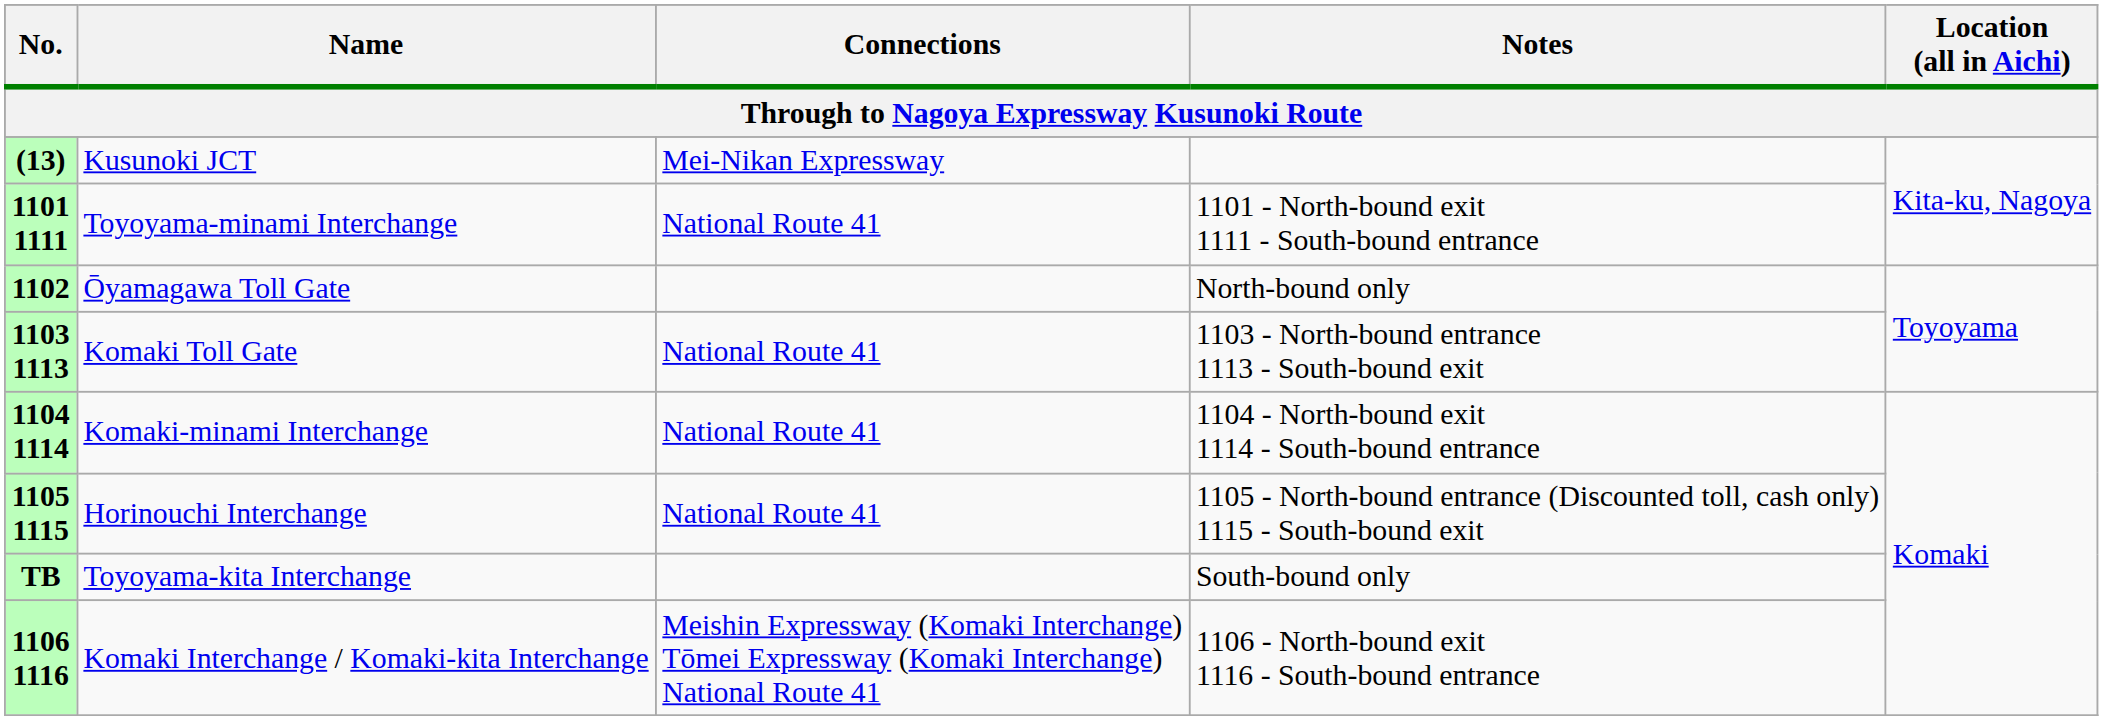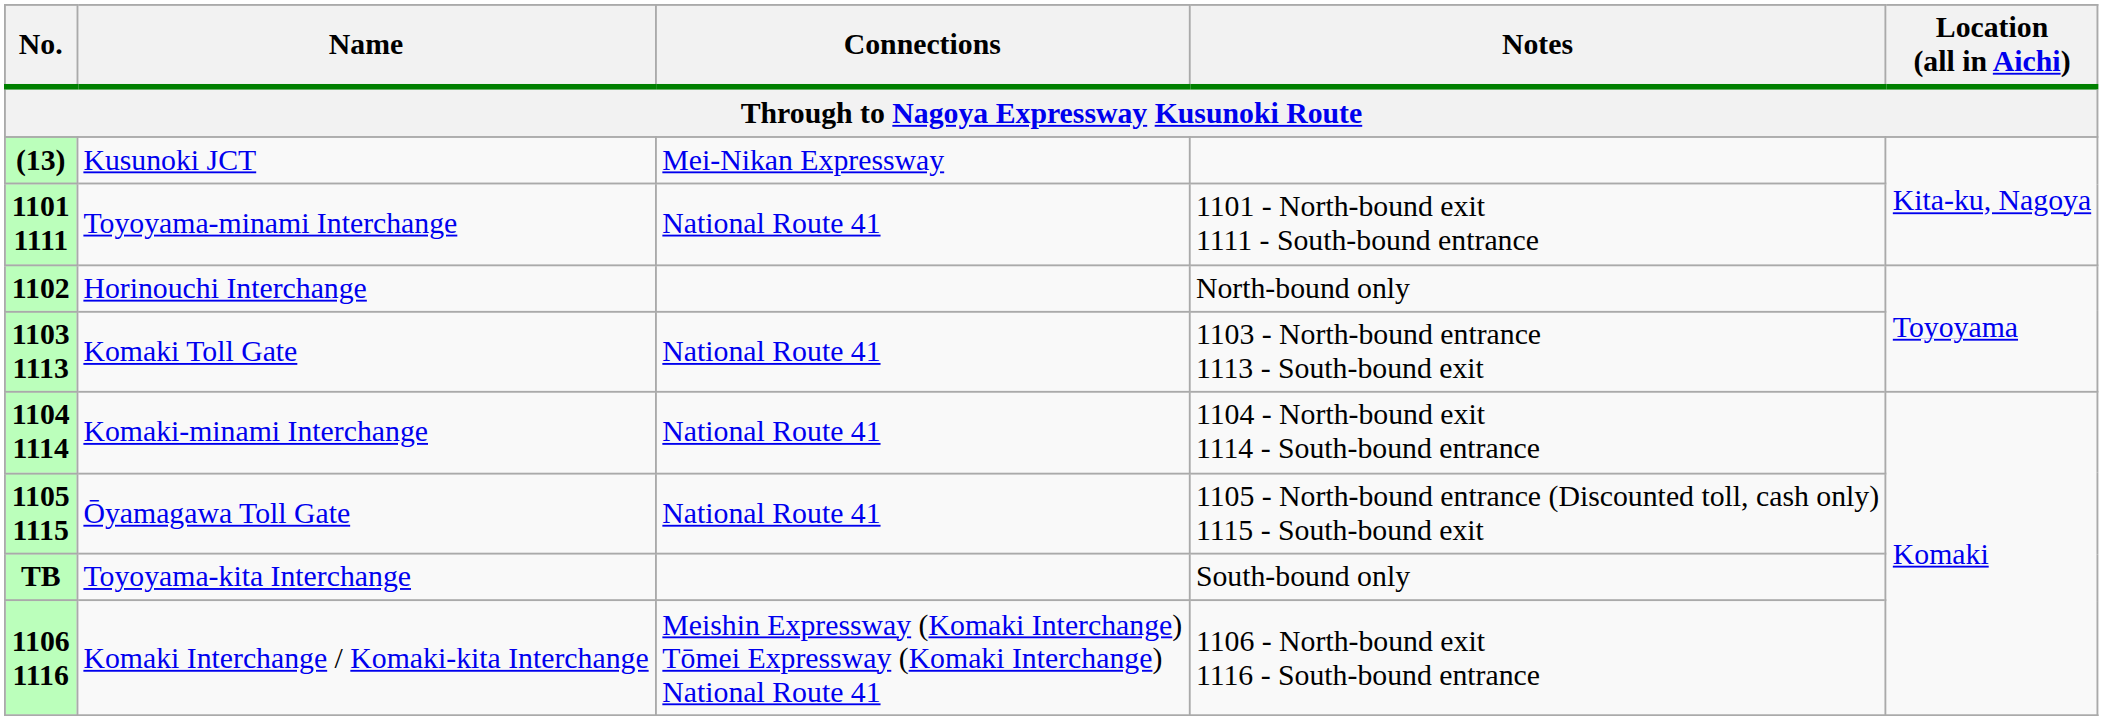(217, 287) Ōyamagawa Toll Gate -> (225, 287) Horinouchi Interchange
(225, 512) Horinouchi Interchange -> (217, 512) Ōyamagawa Toll Gate
